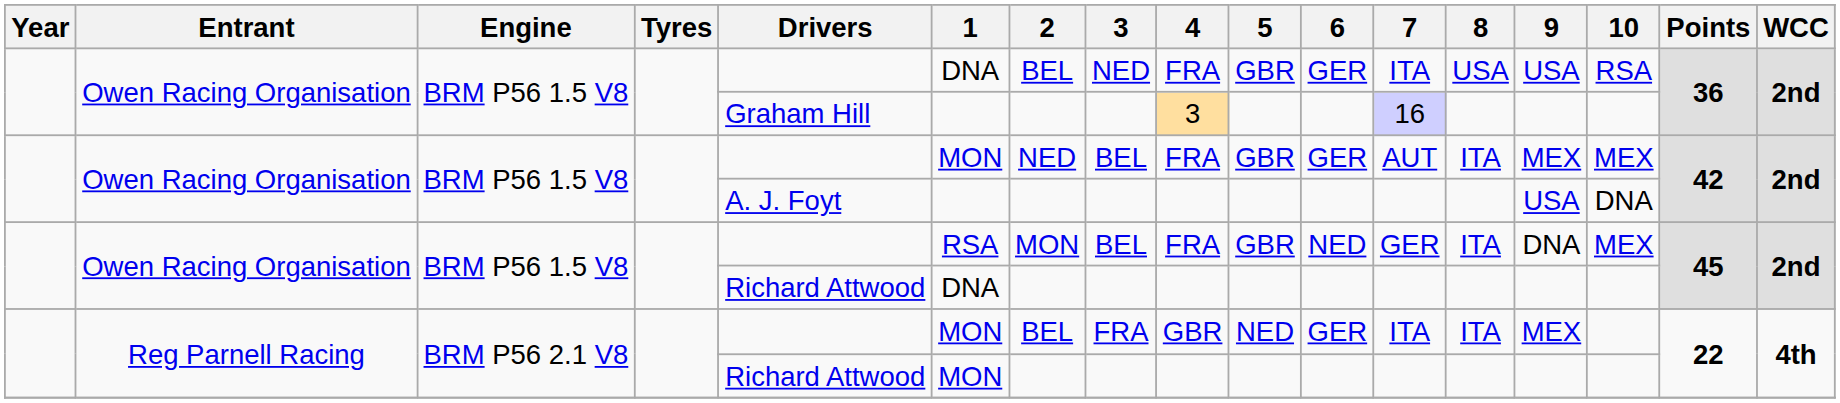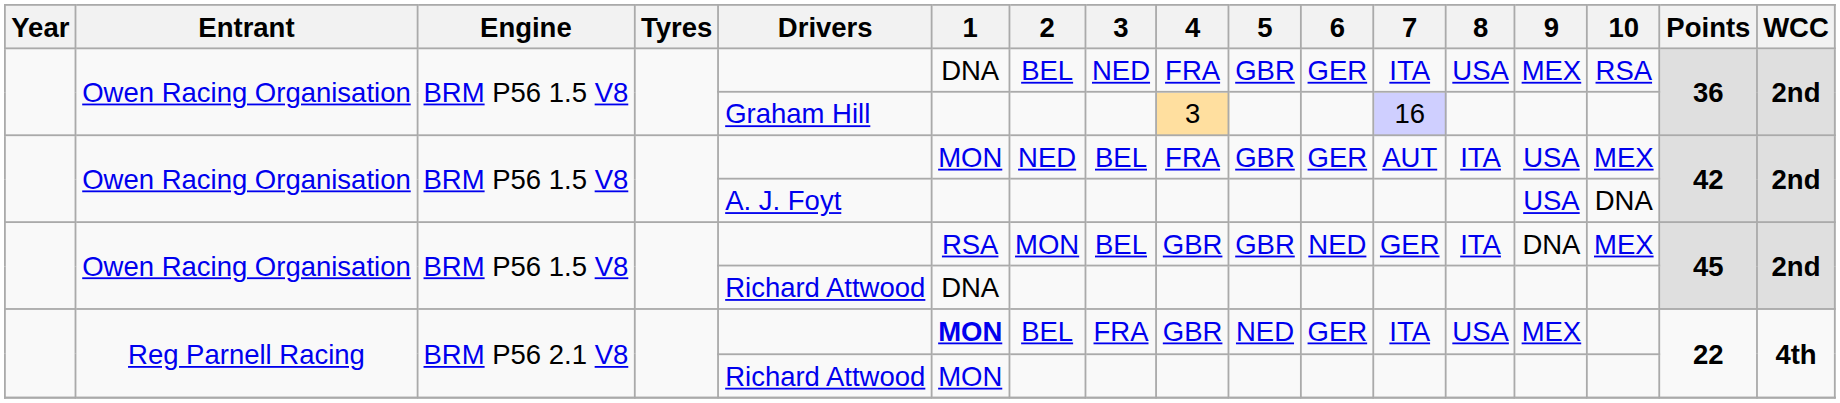(1551, 70) USA -> (1551, 70) MEX
(1551, 158) MEX -> (1551, 158) USA
(1193, 245) FRA -> (1193, 245) GBR
(970, 332) normal -> (970, 332) bold
(1481, 332) ITA -> (1481, 332) USA
